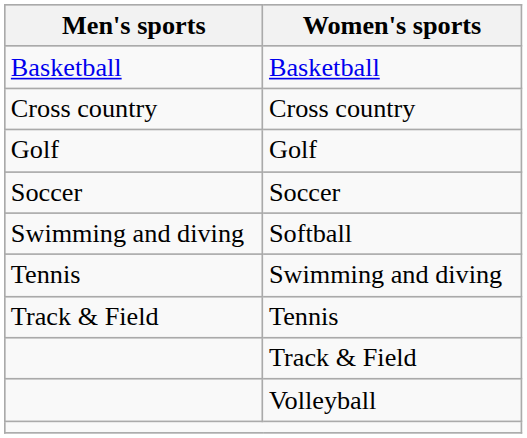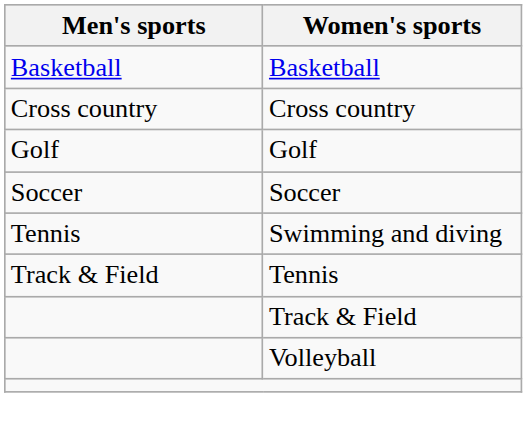- row: (311, 233)
